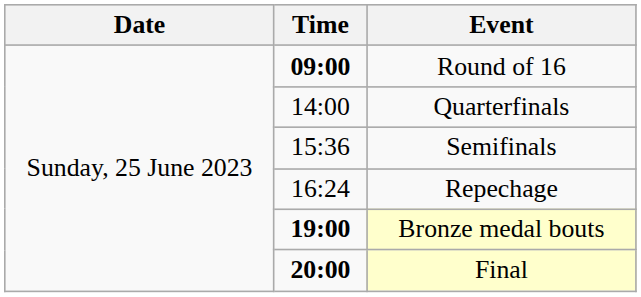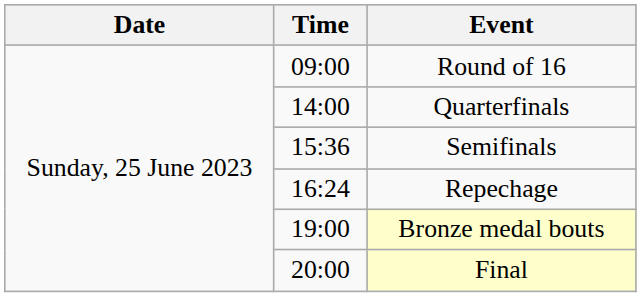(320, 65) bold -> (320, 65) normal
(320, 229) bold -> (320, 229) normal
(320, 270) bold -> (320, 270) normal
